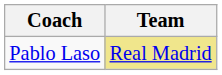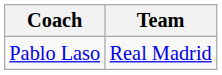(161, 52) khaki background -> (161, 52) no background
